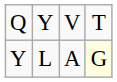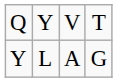(99, 58) lightyellow background -> (99, 58) no background
